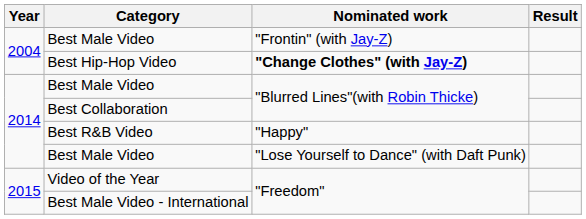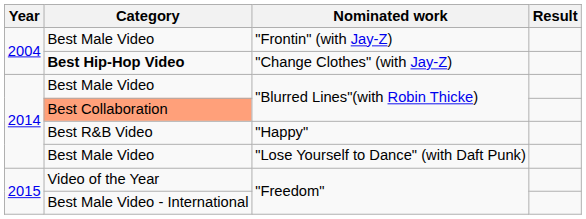(112, 62) normal -> (116, 62) bold
(361, 62) bold -> (354, 62) normal
(108, 109) no background -> (108, 109) lightsalmon background
